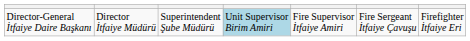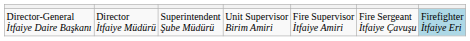(257, 22) lightblue background -> (257, 22) no background
(442, 22) no background -> (442, 22) lightblue background
